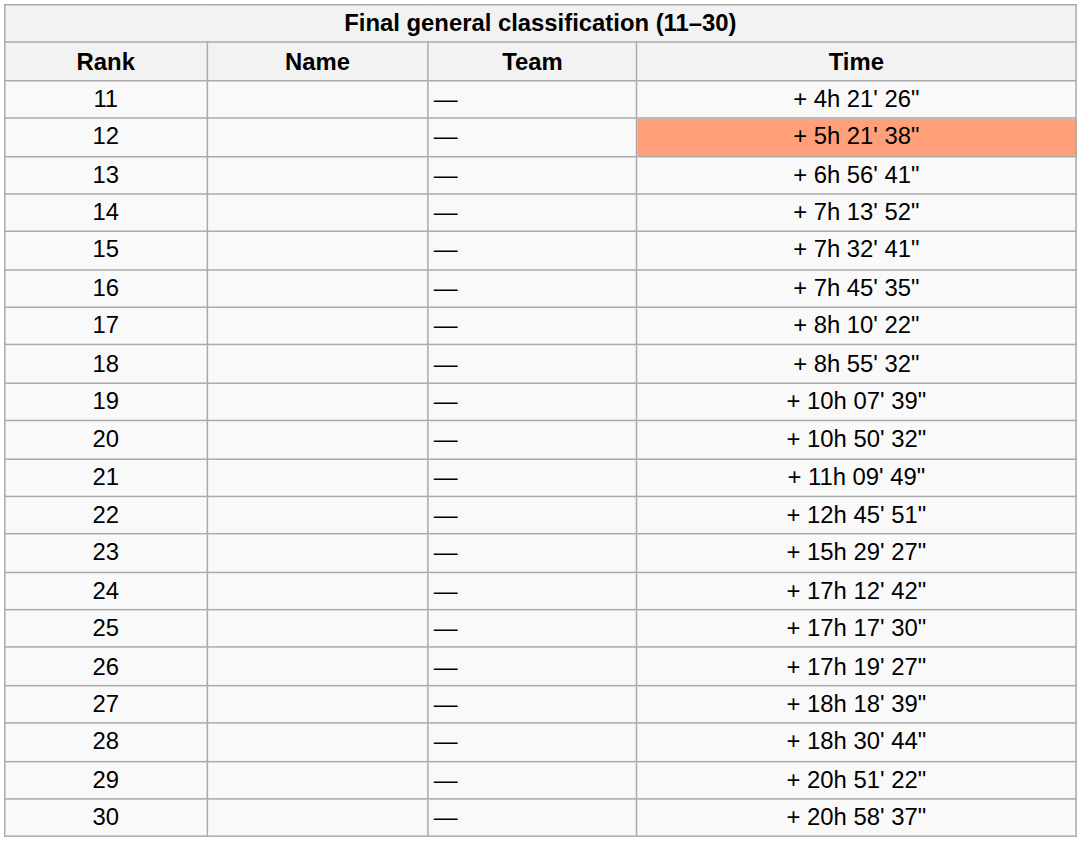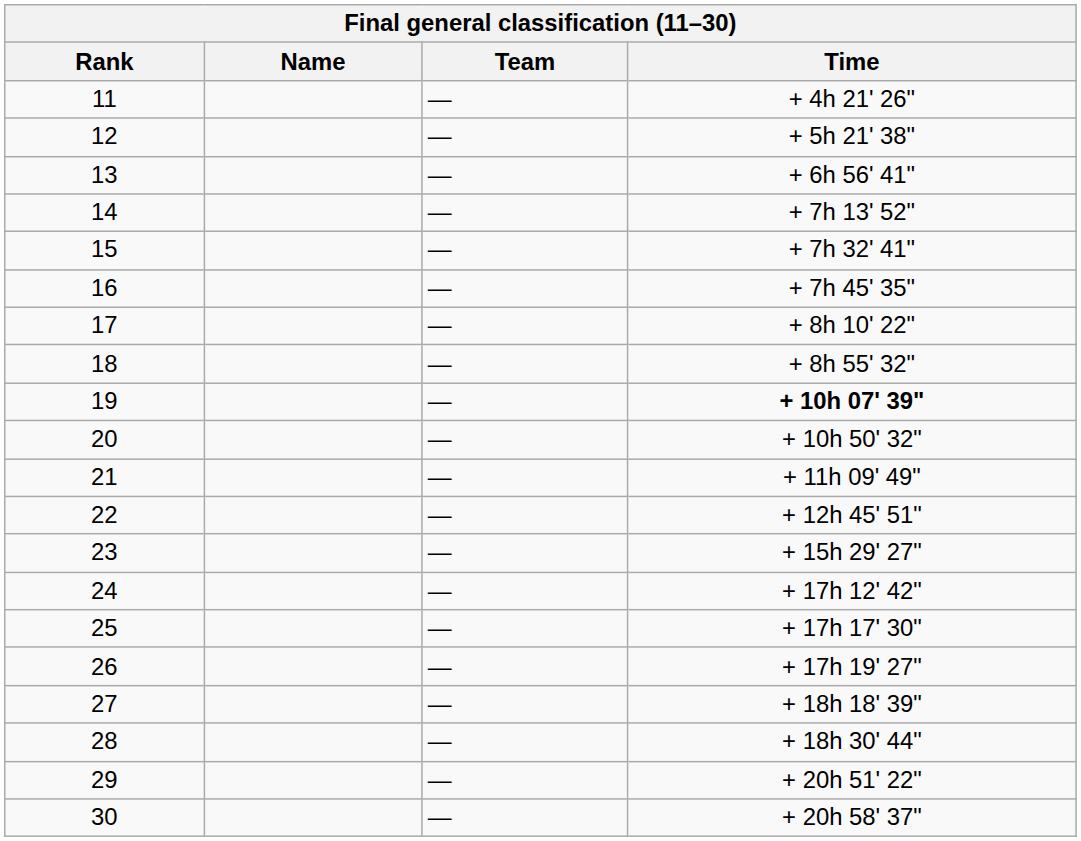(856, 136) lightsalmon background -> (852, 136) no background
(856, 401) normal -> (852, 401) bold
